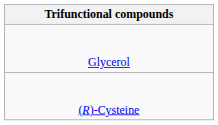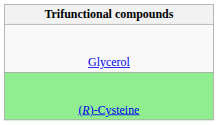(109, 110) no background -> (109, 110) lightgreen background
